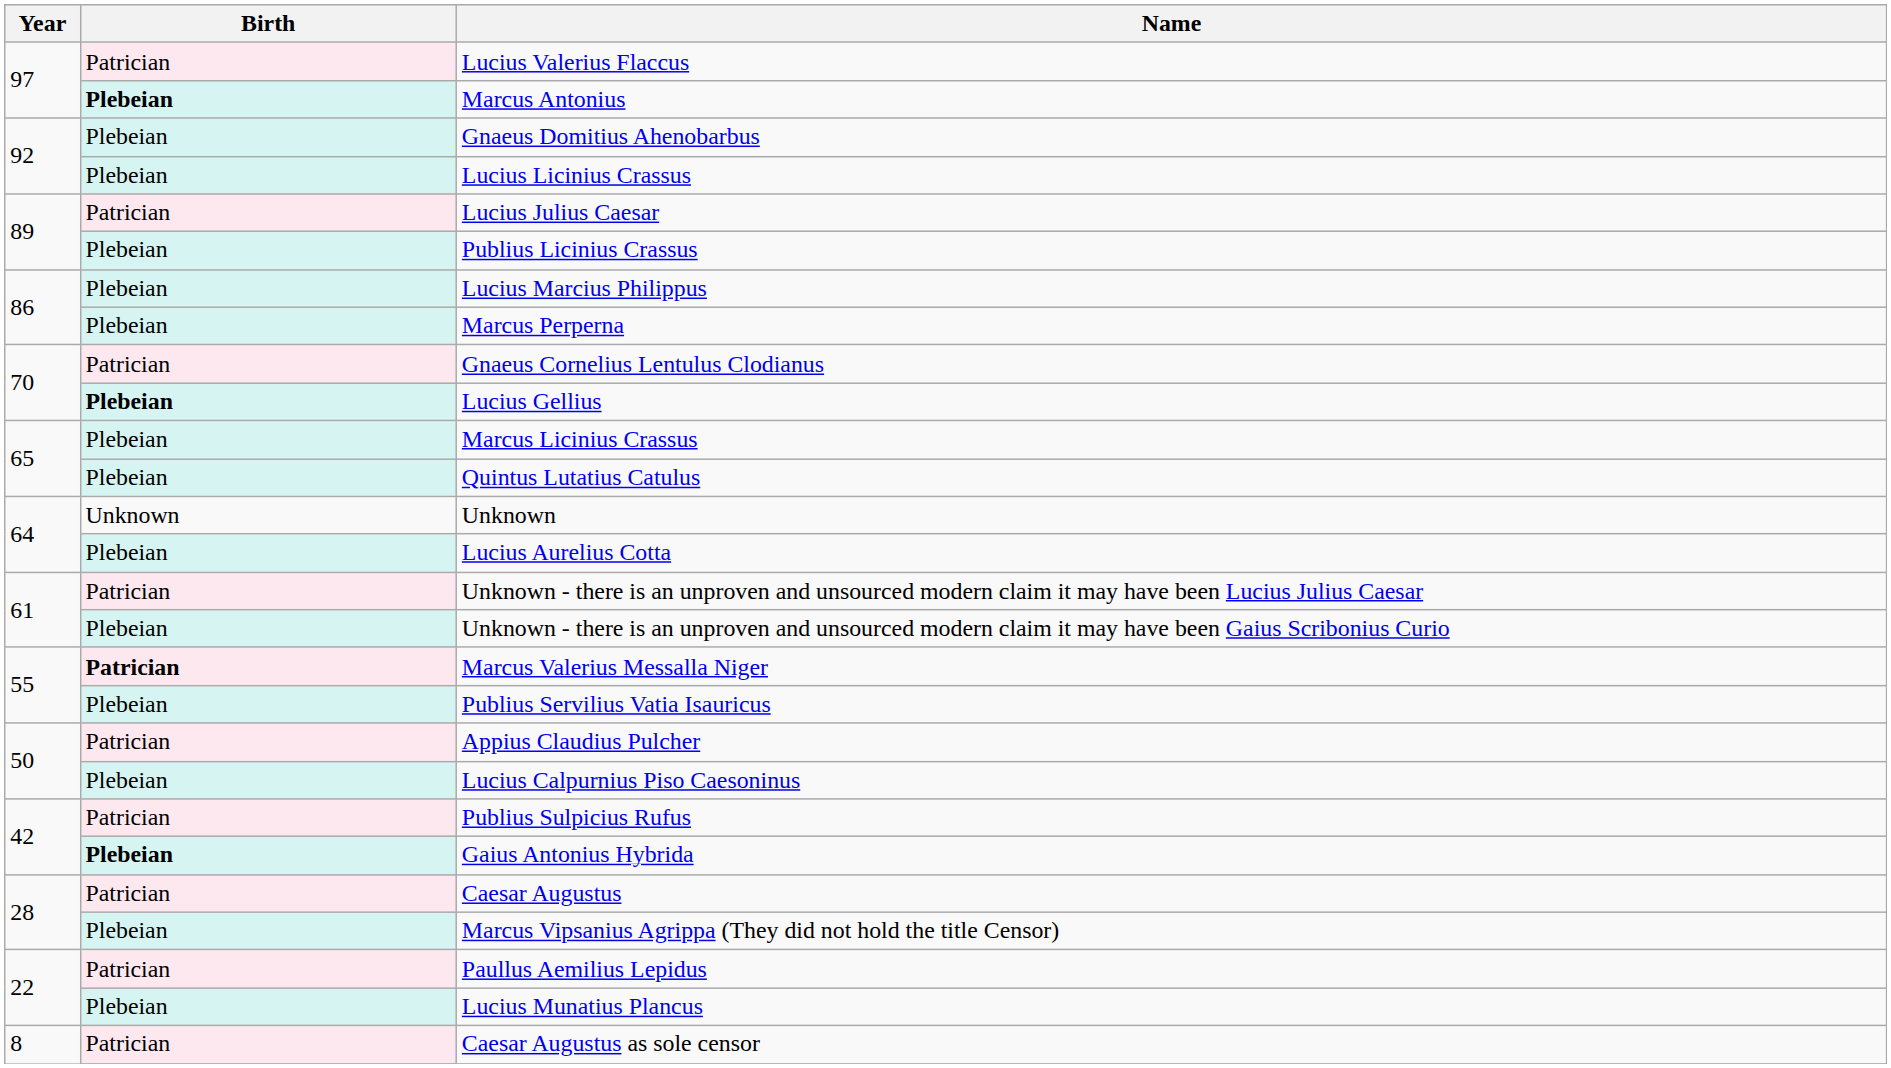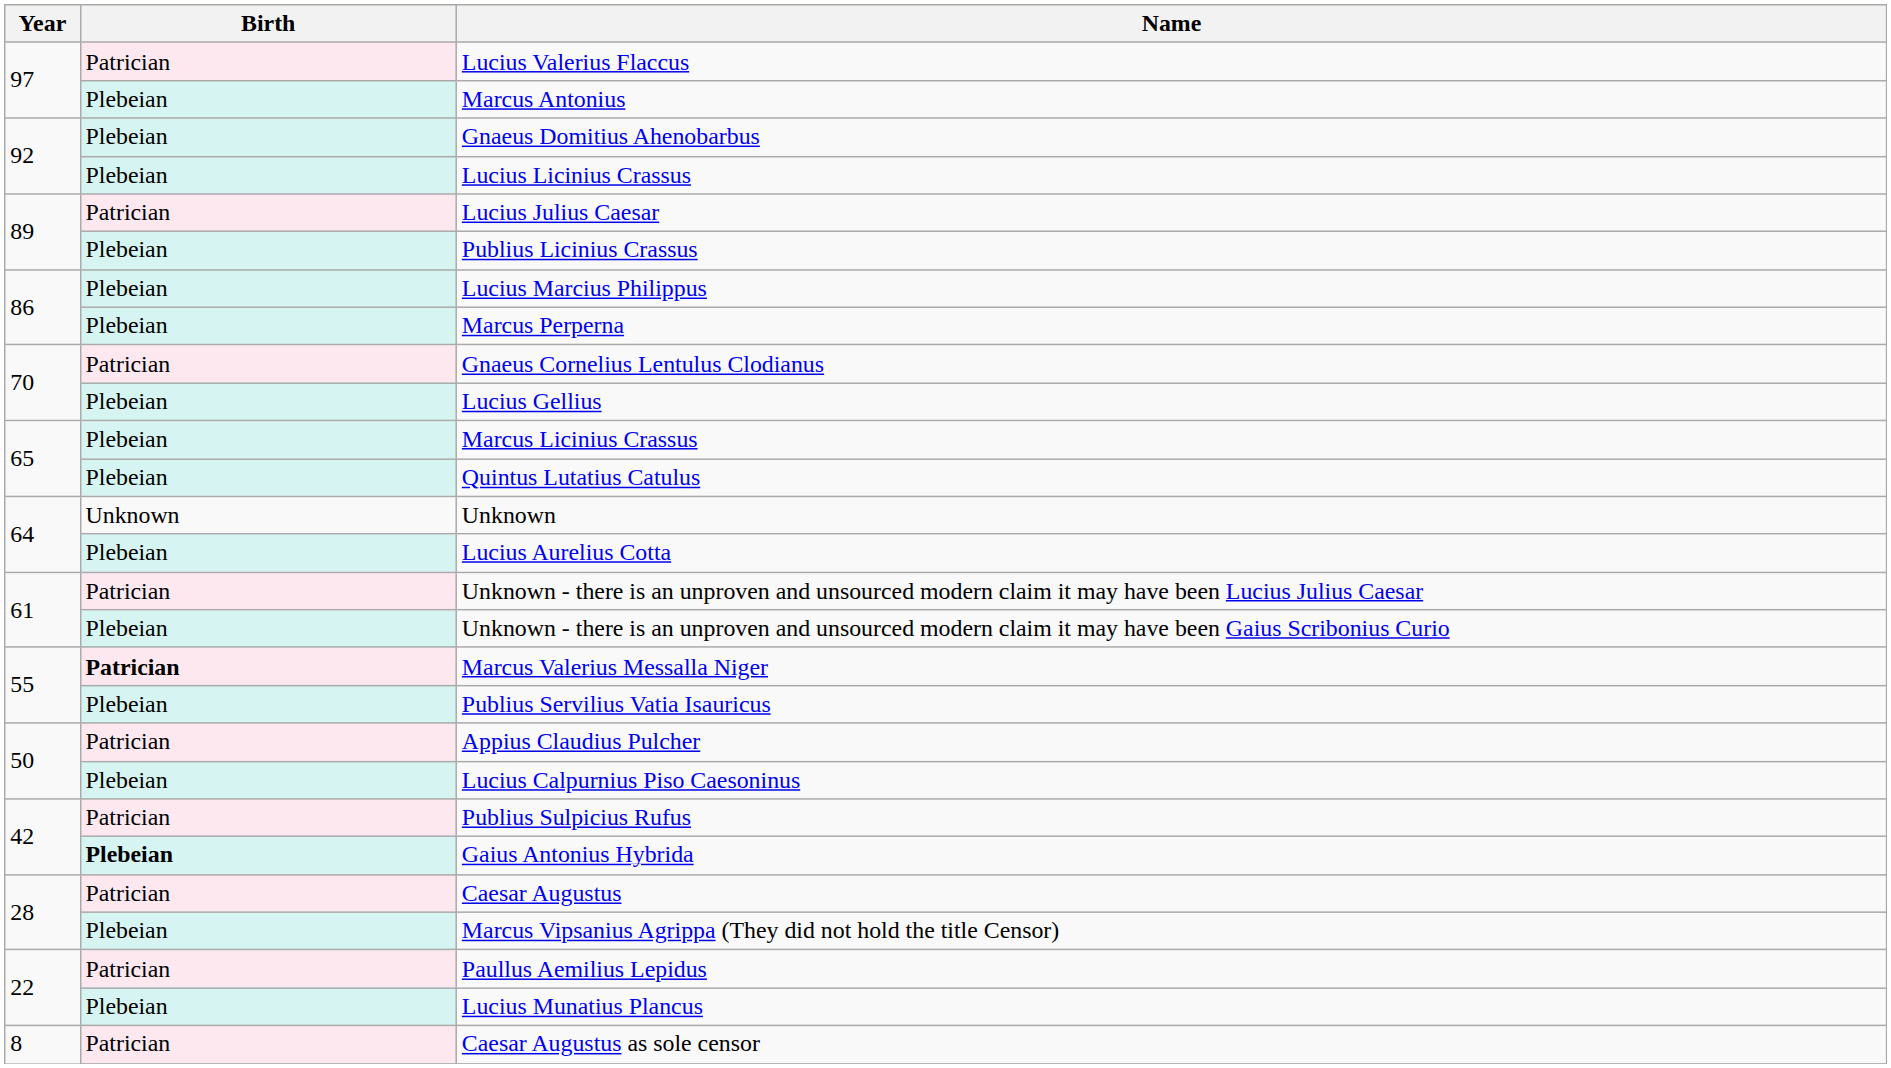(129, 99) bold -> (127, 99) normal
(129, 401) bold -> (127, 401) normal
